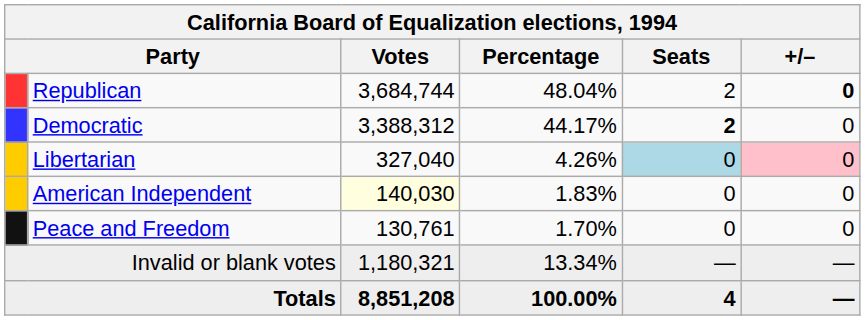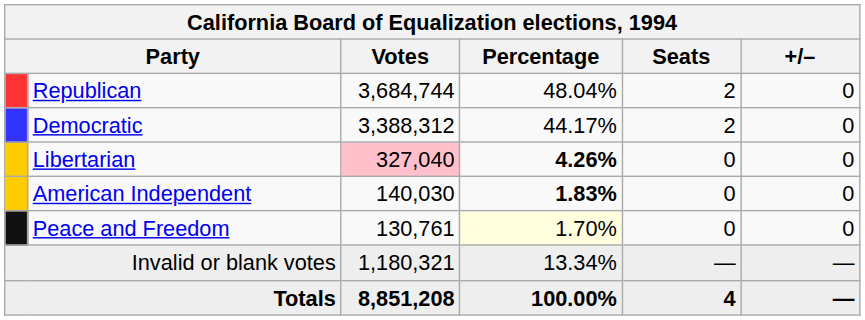(848, 91) bold -> (848, 91) normal
(730, 125) bold -> (730, 125) normal
(415, 160) no background -> (415, 160) pink background
(586, 160) normal -> (586, 160) bold
(730, 160) lightblue background -> (730, 160) no background
(848, 160) pink background -> (848, 160) no background
(415, 194) lightyellow background -> (415, 194) no background
(586, 194) normal -> (586, 194) bold
(586, 229) no background -> (586, 229) lightyellow background
